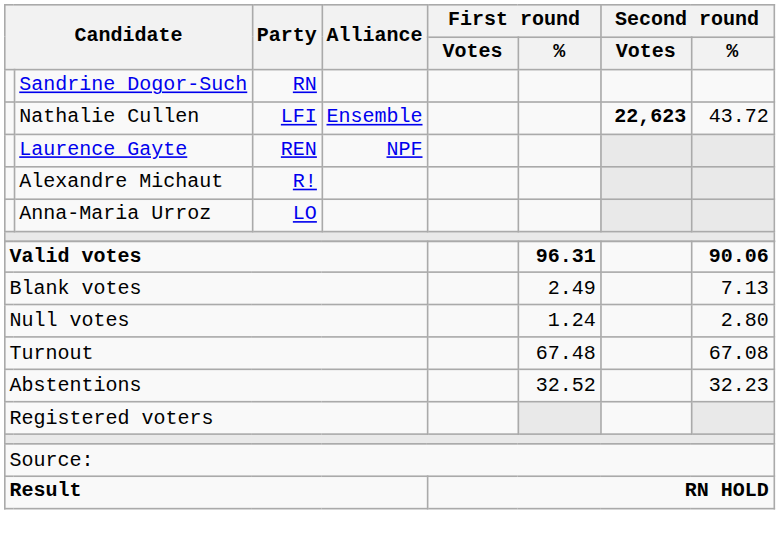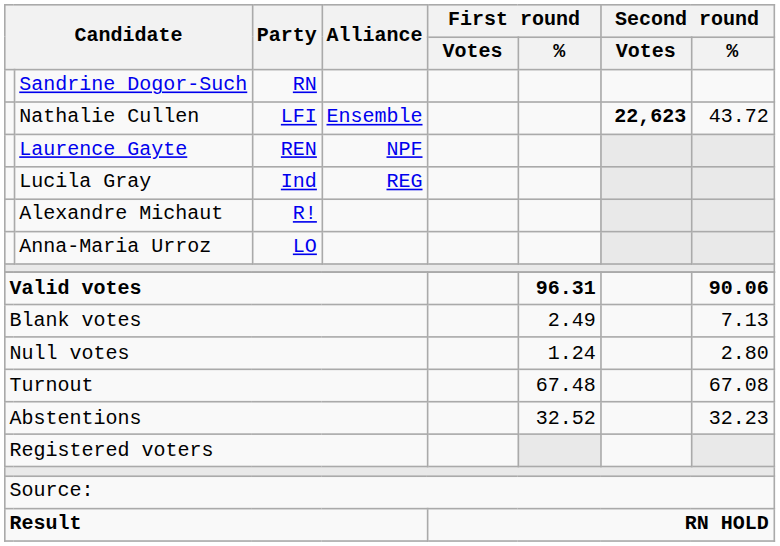+ row: (85, 183)
